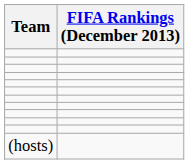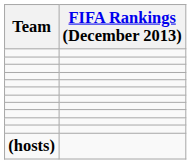(31, 145) normal -> (32, 145) bold
